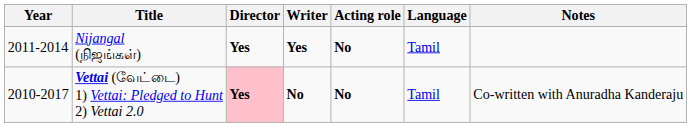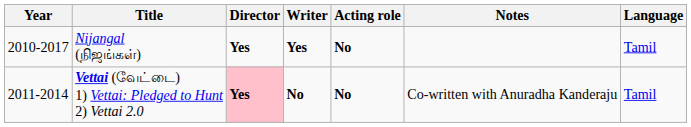columns swapped: (437, 15) <-> (578, 15)
(38, 46) 2011-2014 -> (38, 46) 2010-2017
(38, 94) 2010-2017 -> (38, 94) 2011-2014
